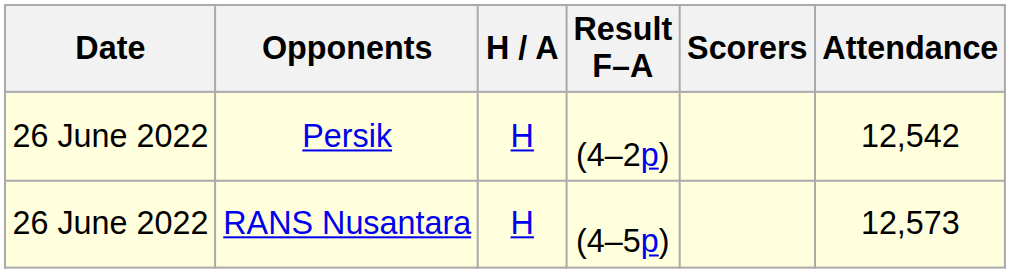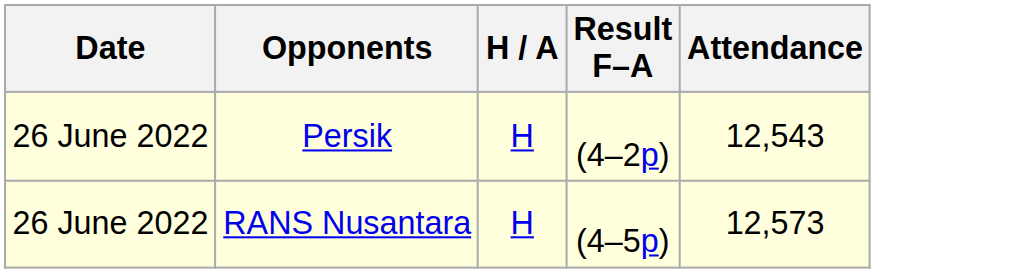- column: (747, 48)
(910, 135) 12,542 -> (775, 135) 12,543
